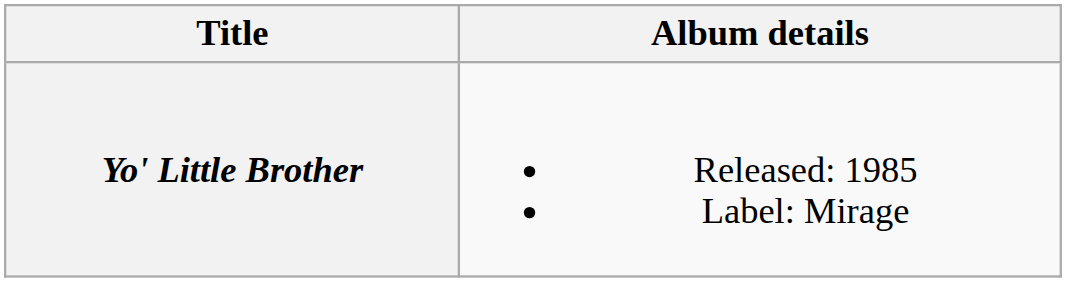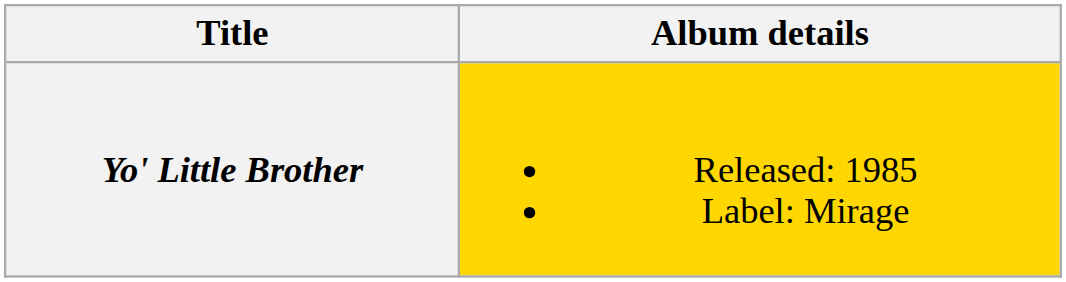(760, 190) no background -> (760, 190) gold background
